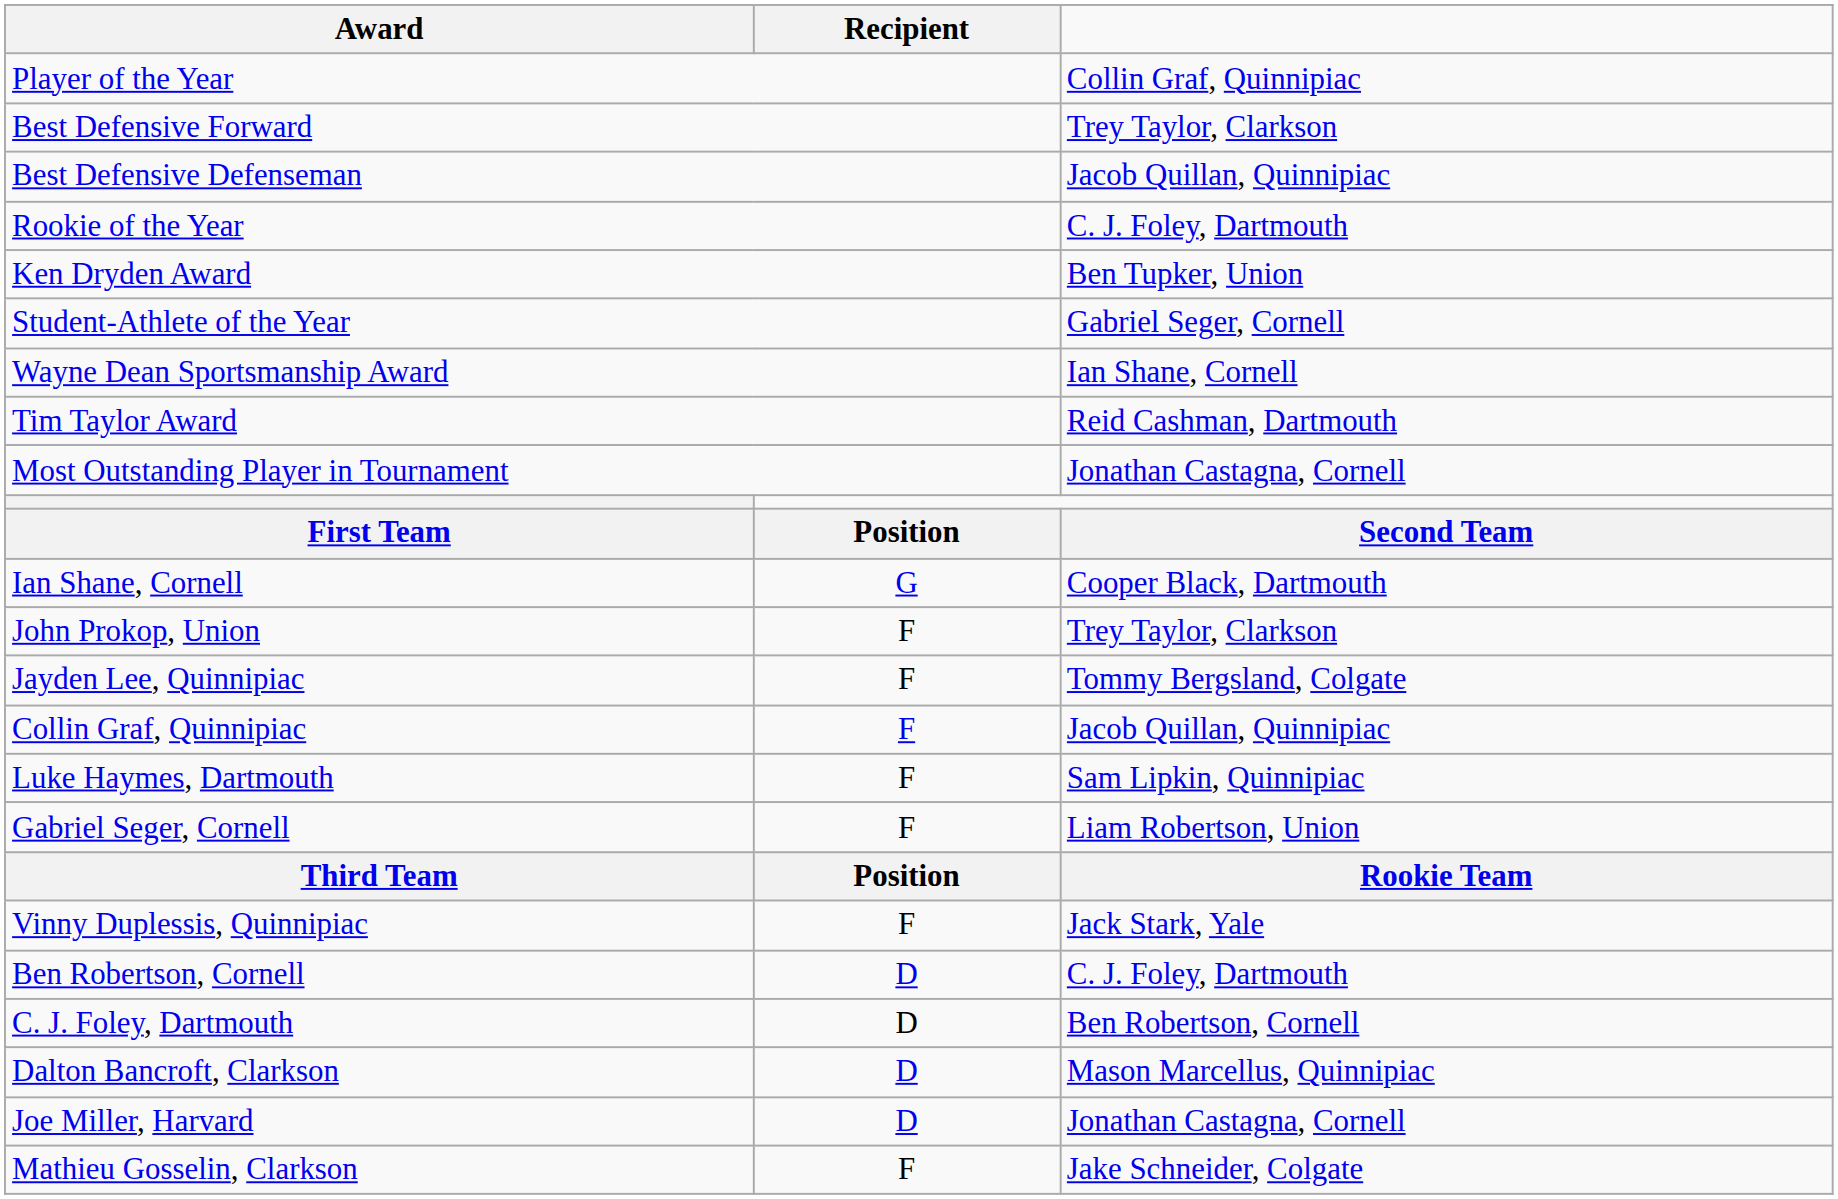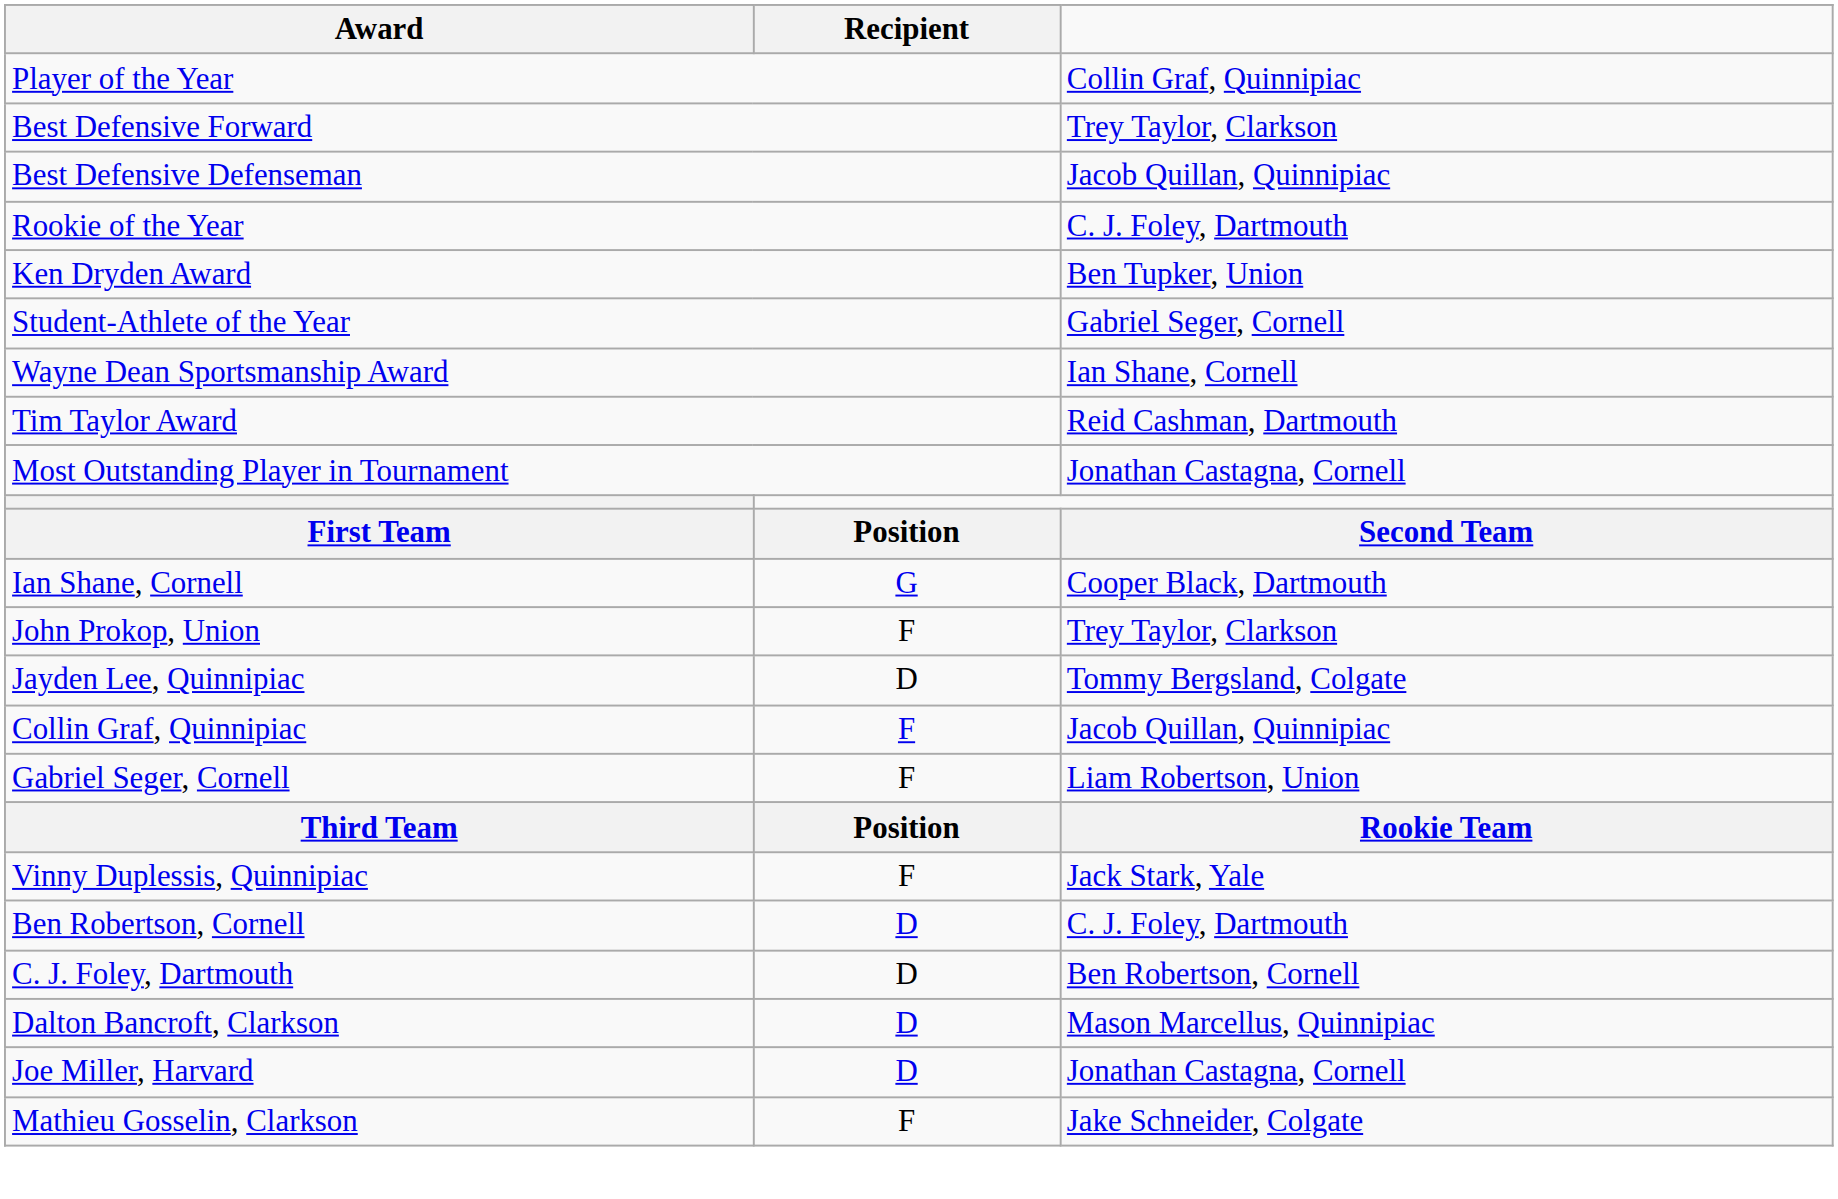(907, 679) F -> (907, 679) D
- row: (173, 777)
